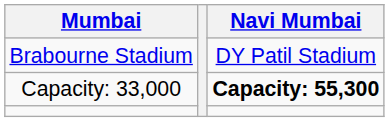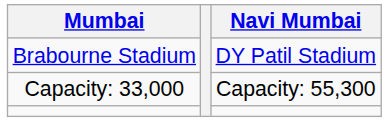(296, 88) bold -> (296, 88) normal
